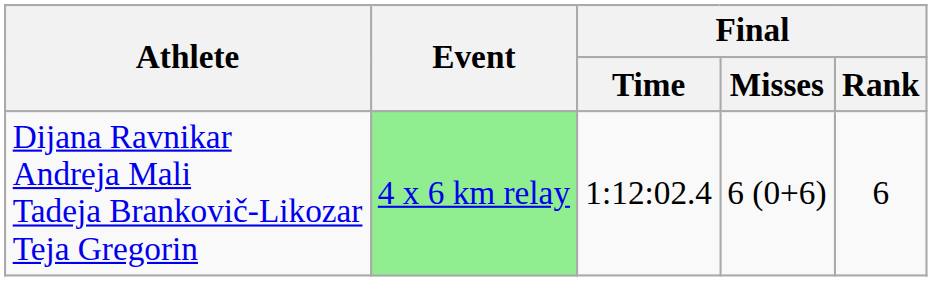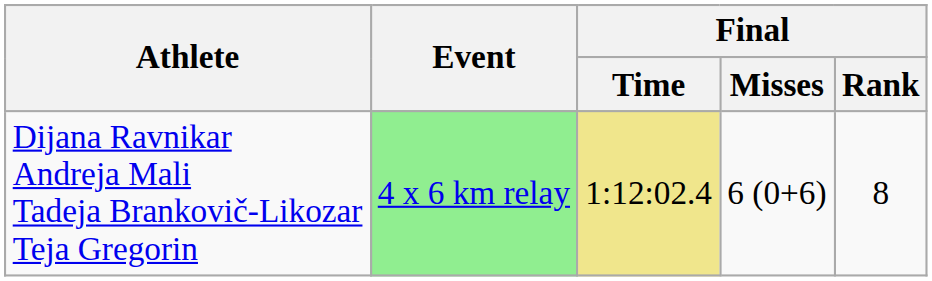(649, 192) no background -> (649, 192) khaki background
(881, 192) 6 -> (881, 192) 8
